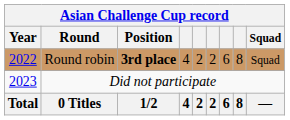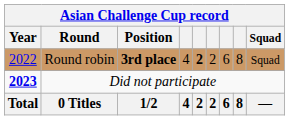(199, 59) normal -> (199, 59) bold
(23, 81) normal -> (23, 81) bold
